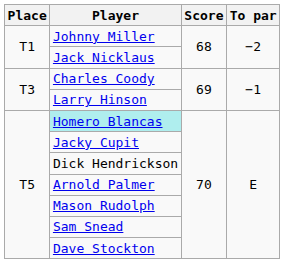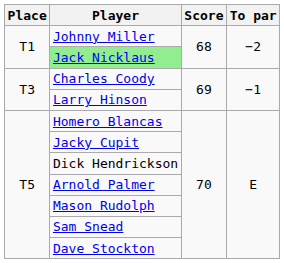(104, 57) no background -> (104, 57) lightgreen background
(108, 121) paleturquoise background -> (108, 121) no background
